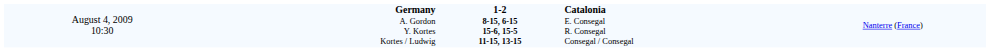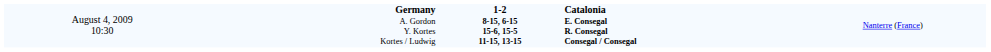(599, 32) normal -> (600, 32) bold
